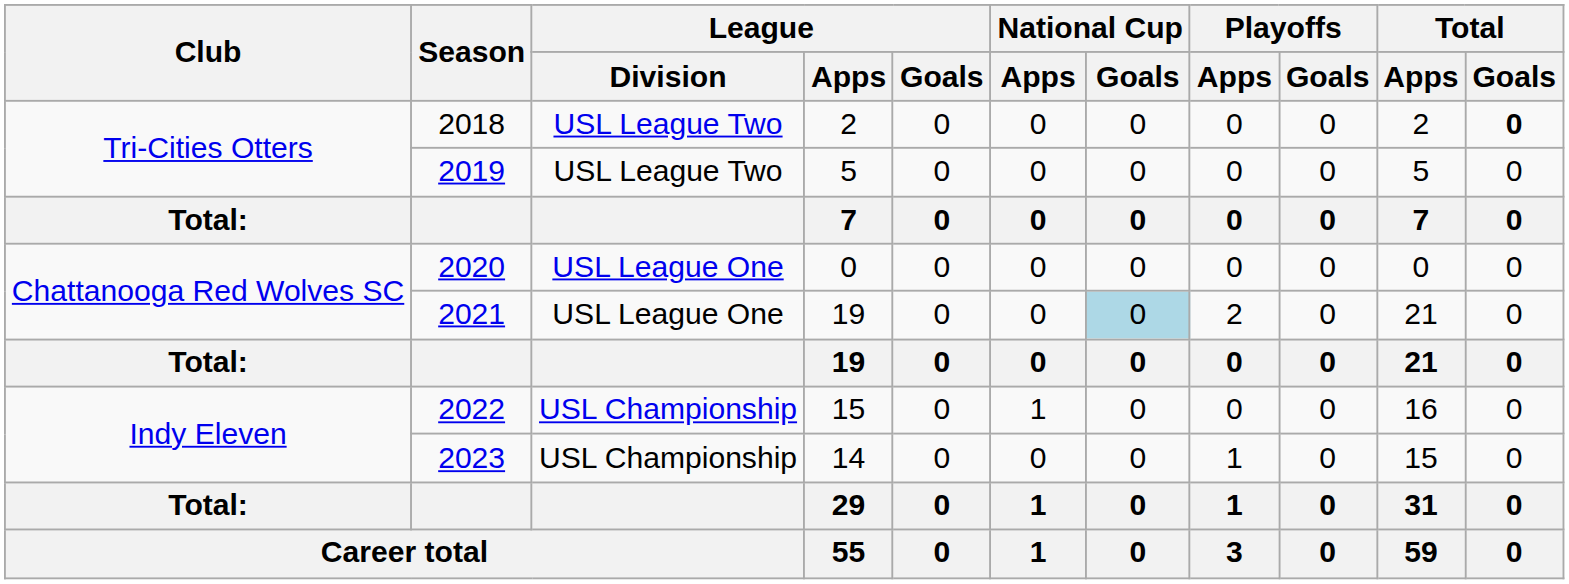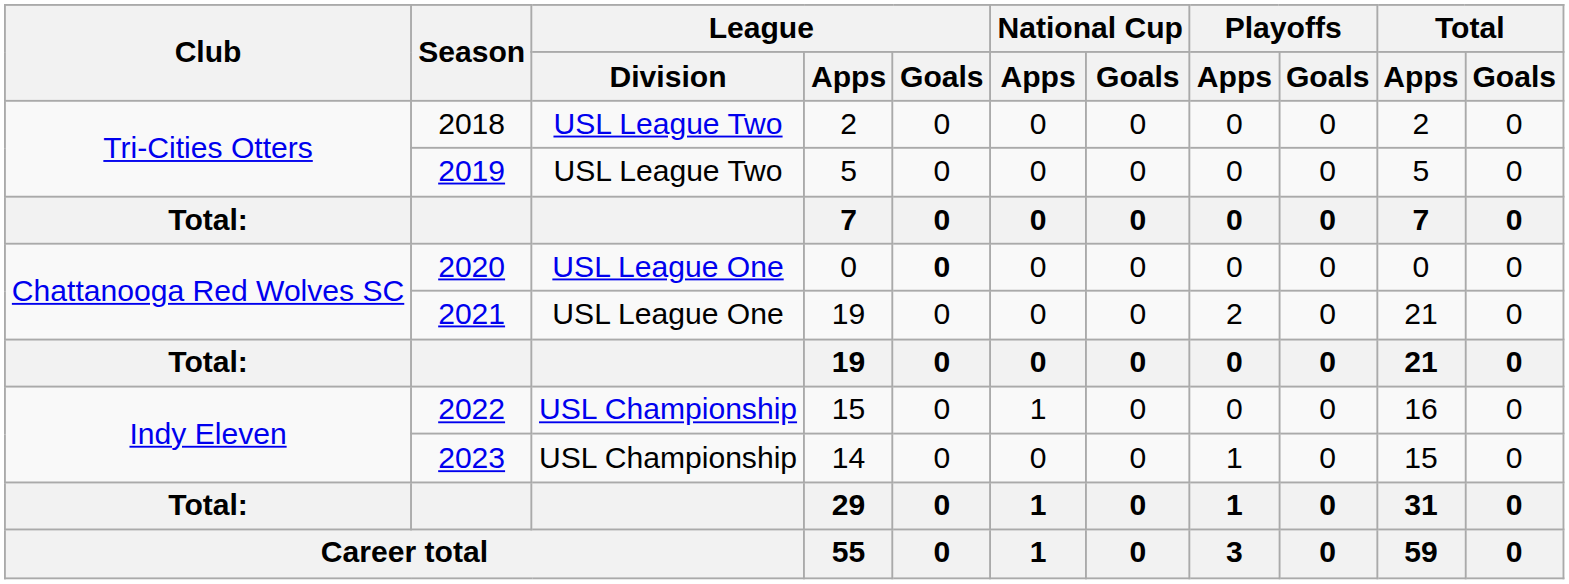(1514, 123) bold -> (1514, 123) normal
(942, 266) normal -> (942, 266) bold
(1138, 314) lightblue background -> (1138, 314) no background
